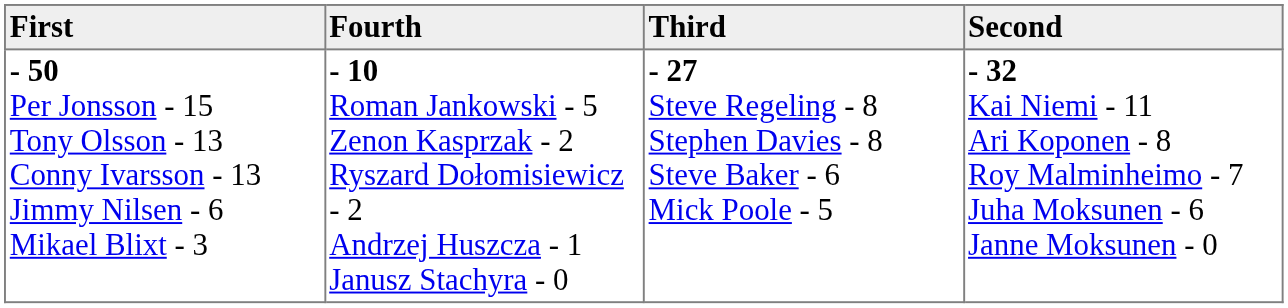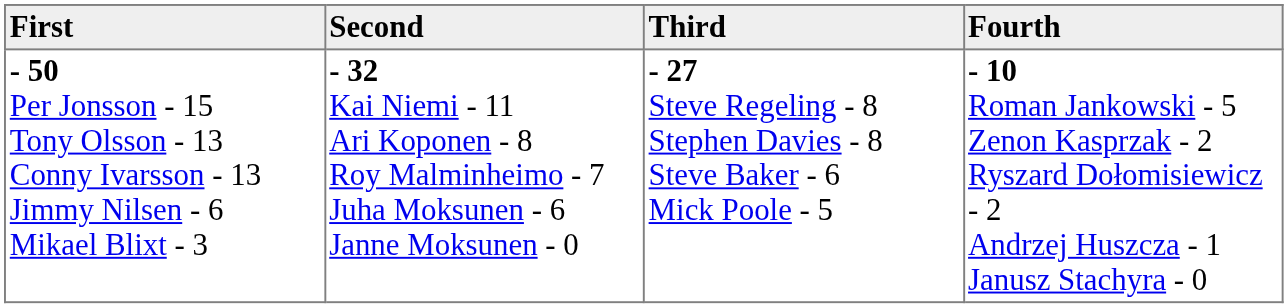columns swapped: (1015, 26) <-> (376, 26)
